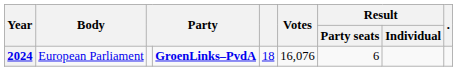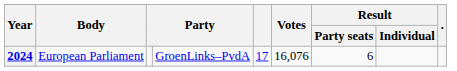(206, 56) bold -> (203, 56) normal
(268, 56) 18 -> (262, 56) 17
